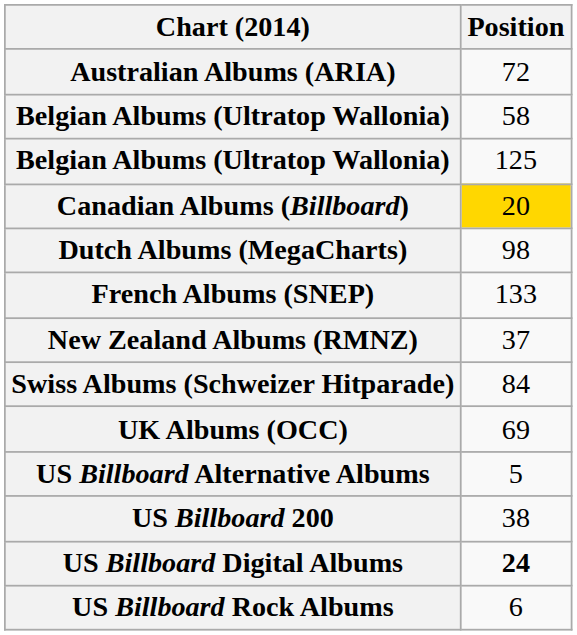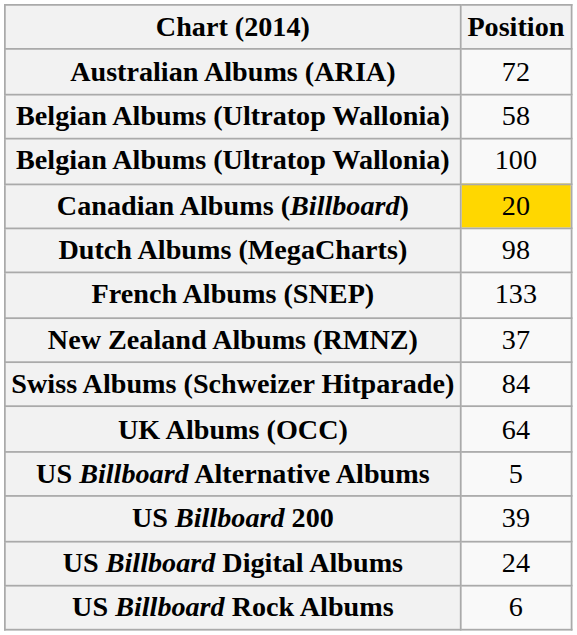(516, 160) 125 -> (516, 160) 100
(516, 428) 69 -> (516, 428) 64
(516, 518) 38 -> (516, 518) 39
(516, 562) bold -> (516, 562) normal
